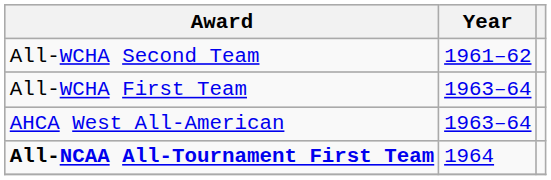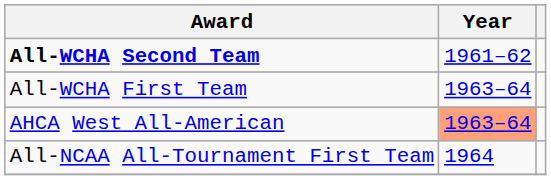(135, 56) normal -> (135, 56) bold
(488, 123) no background -> (488, 123) lightsalmon background
(222, 157) bold -> (222, 157) normal
